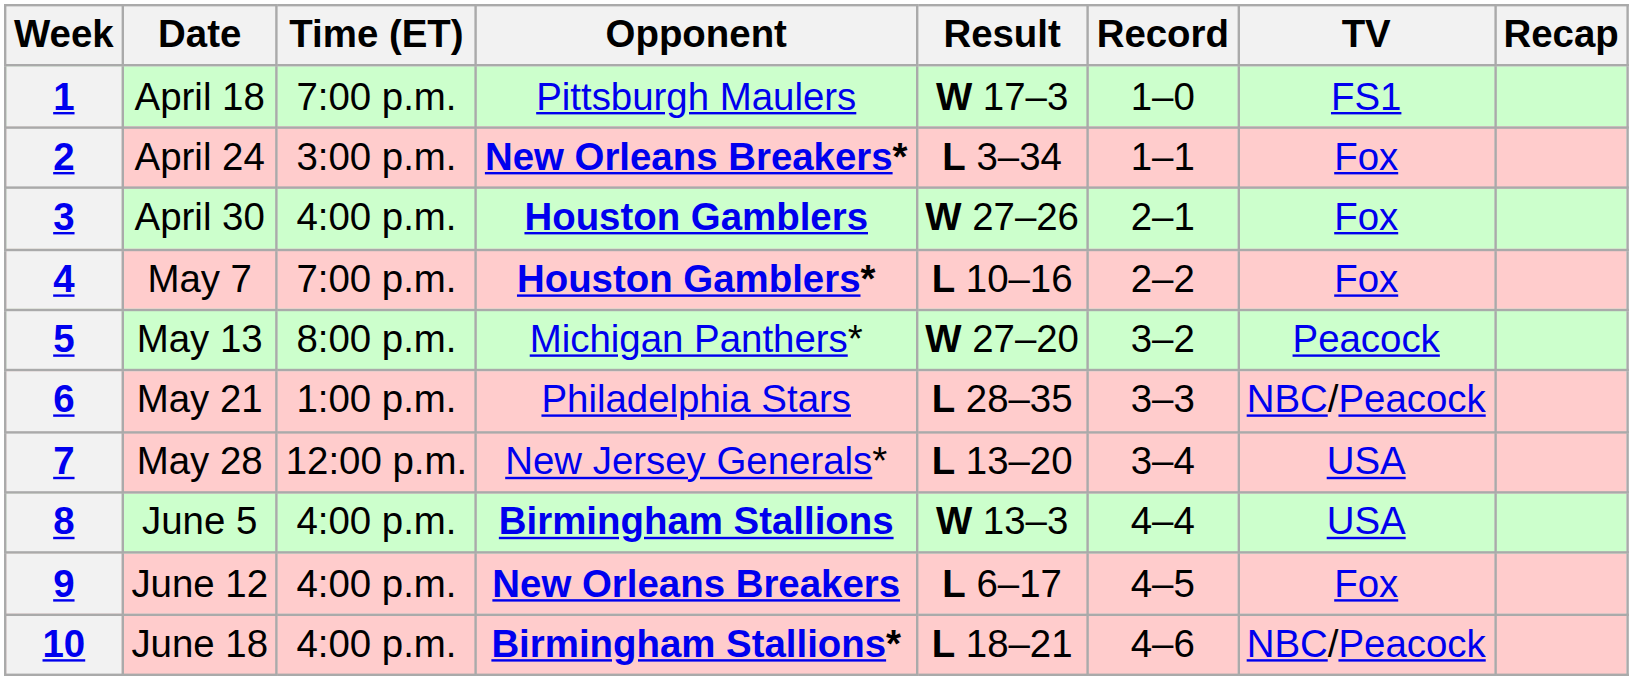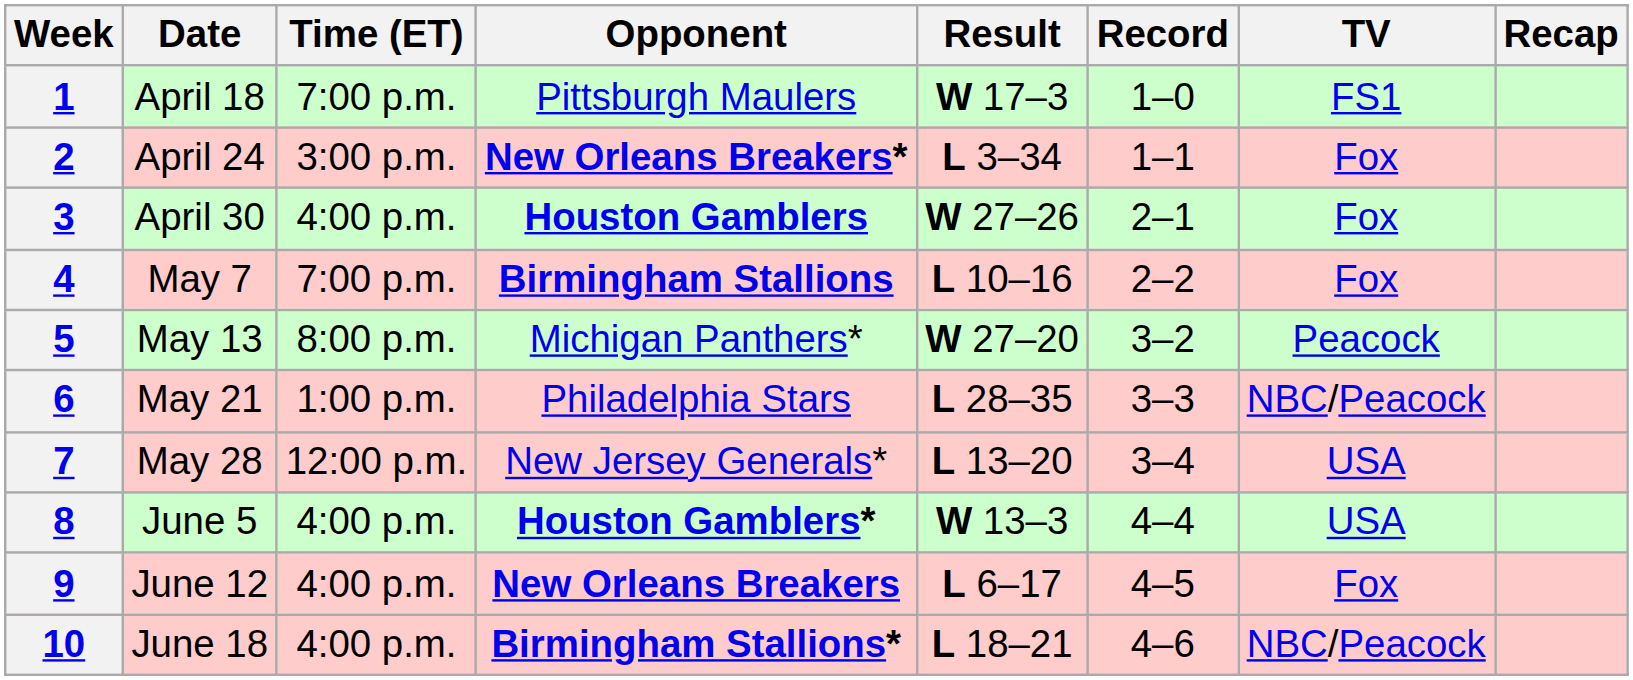(696, 278) Houston Gamblers* -> (696, 278) Birmingham Stallions
(696, 522) Birmingham Stallions -> (696, 522) Houston Gamblers*
